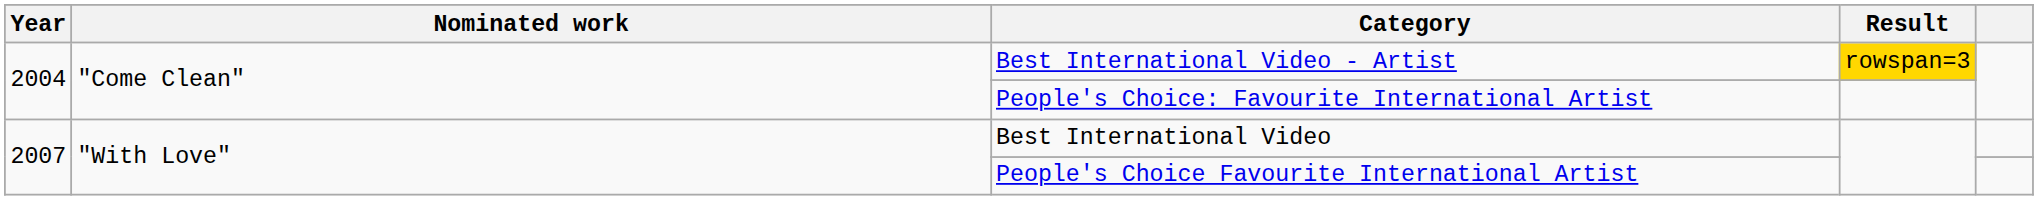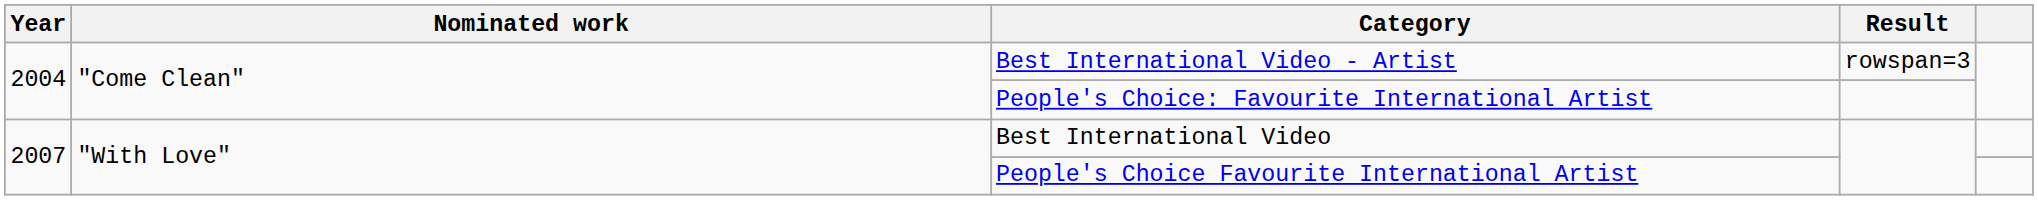(1908, 62) gold background -> (1908, 62) no background
